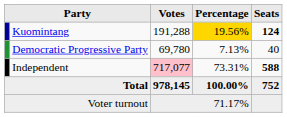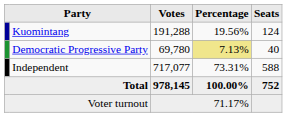(231, 31) gold background -> (231, 31) no background
(271, 31) bold -> (271, 31) normal
(234, 49) no background -> (234, 49) khaki background
(172, 67) pink background -> (172, 67) no background
(271, 67) bold -> (271, 67) normal
